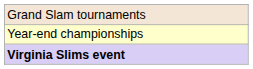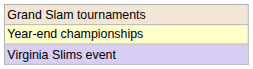(66, 54) bold -> (62, 54) normal
